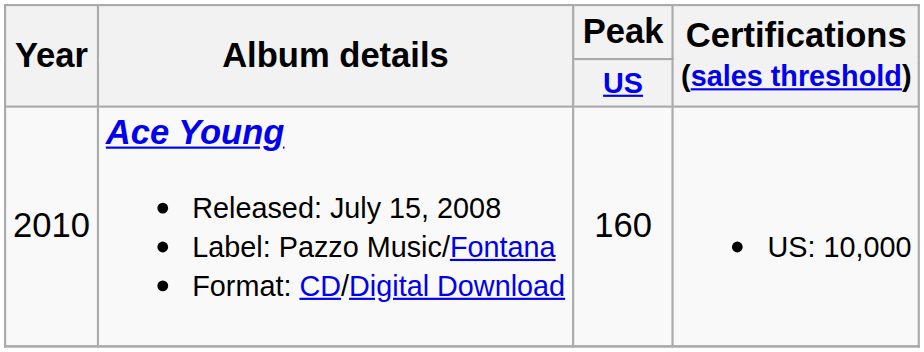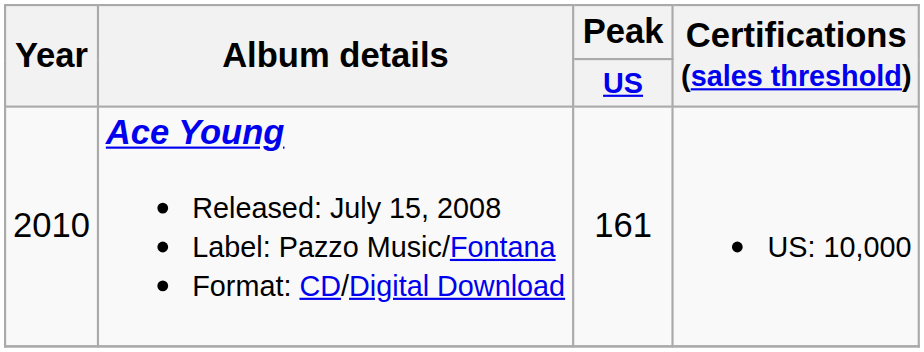(623, 225) 160 -> (623, 225) 161
